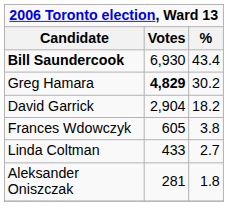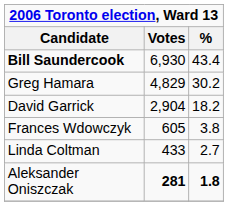(168, 83) bold -> (168, 83) normal
(174, 181) normal -> (174, 181) bold
(210, 181) normal -> (210, 181) bold
